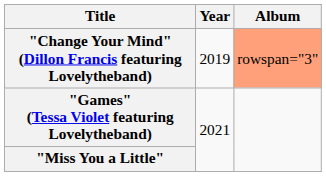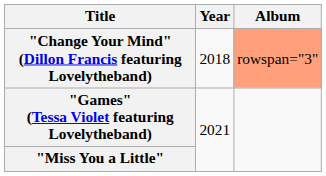(215, 58) 2019 -> (215, 58) 2018
